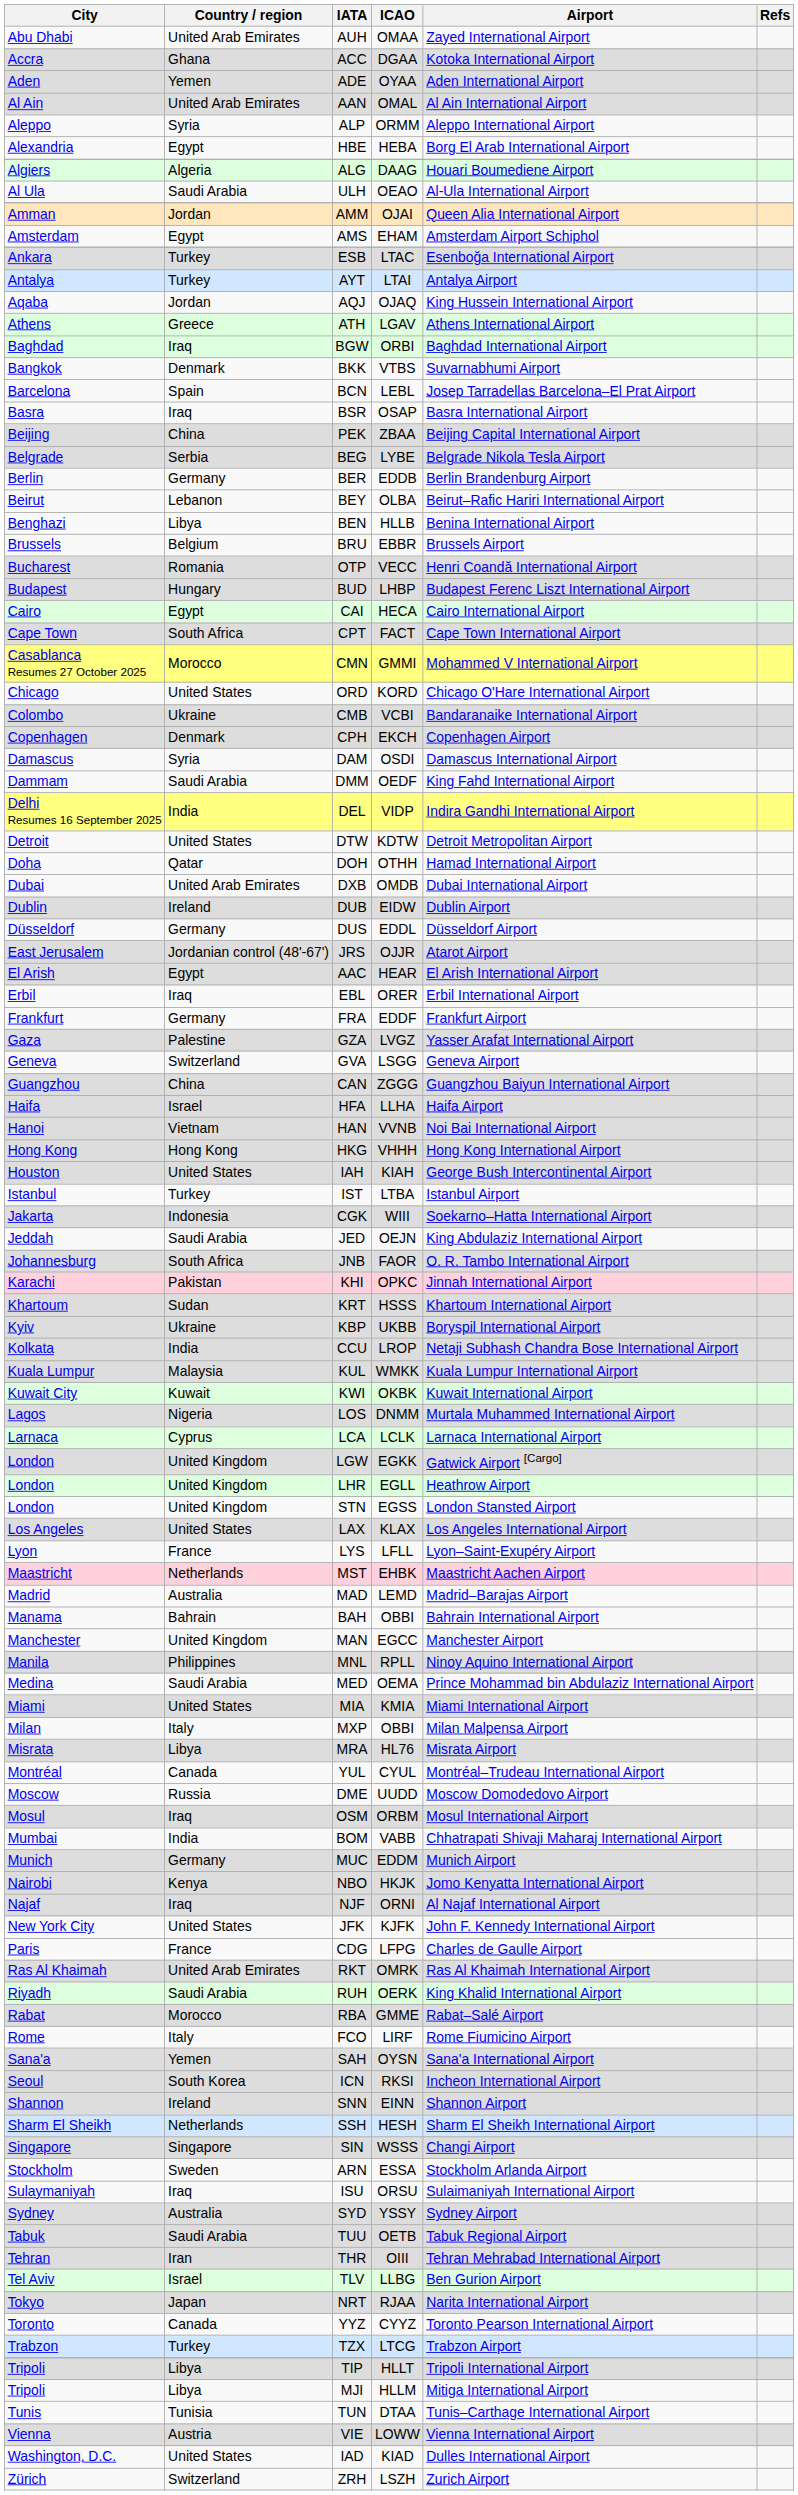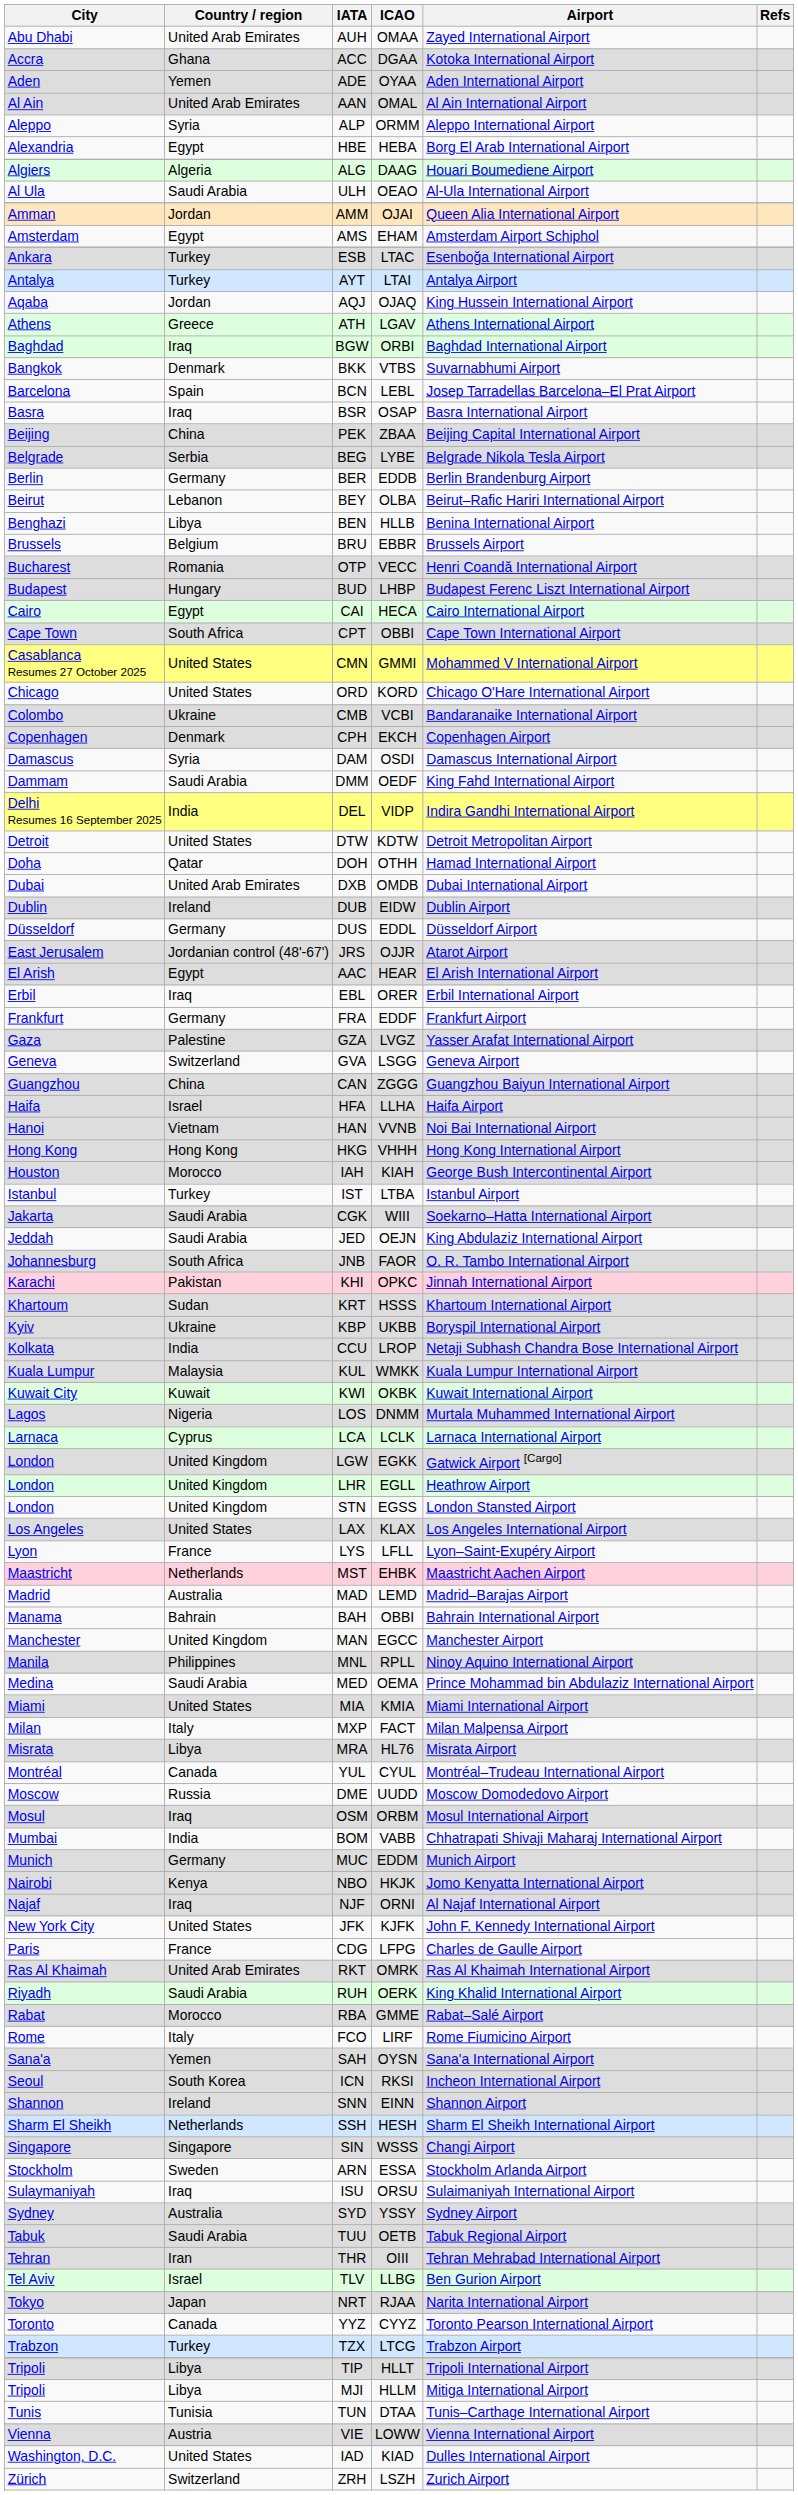(397, 633) FACT -> (397, 633) OBBI
(195, 663) Morocco -> (210, 663) United States
(210, 1172) United States -> (195, 1172) Morocco
(198, 1216) Indonesia -> (208, 1216) Saudi Arabia
(397, 1728) OBBI -> (397, 1728) FACT
